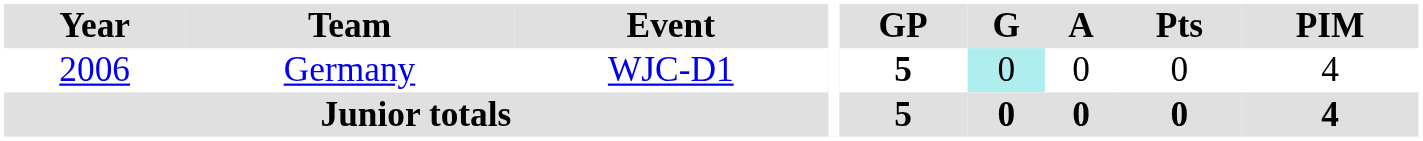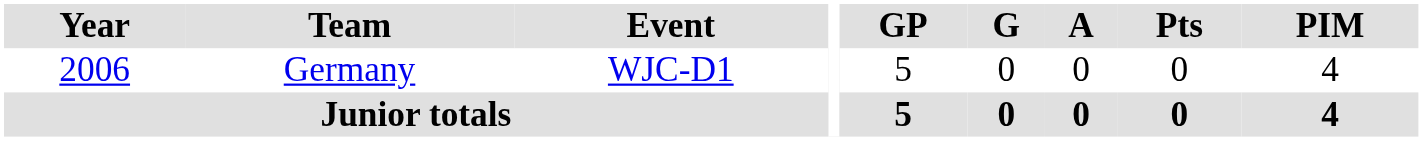(903, 69) bold -> (903, 69) normal
(1006, 69) paleturquoise background -> (1006, 69) no background
